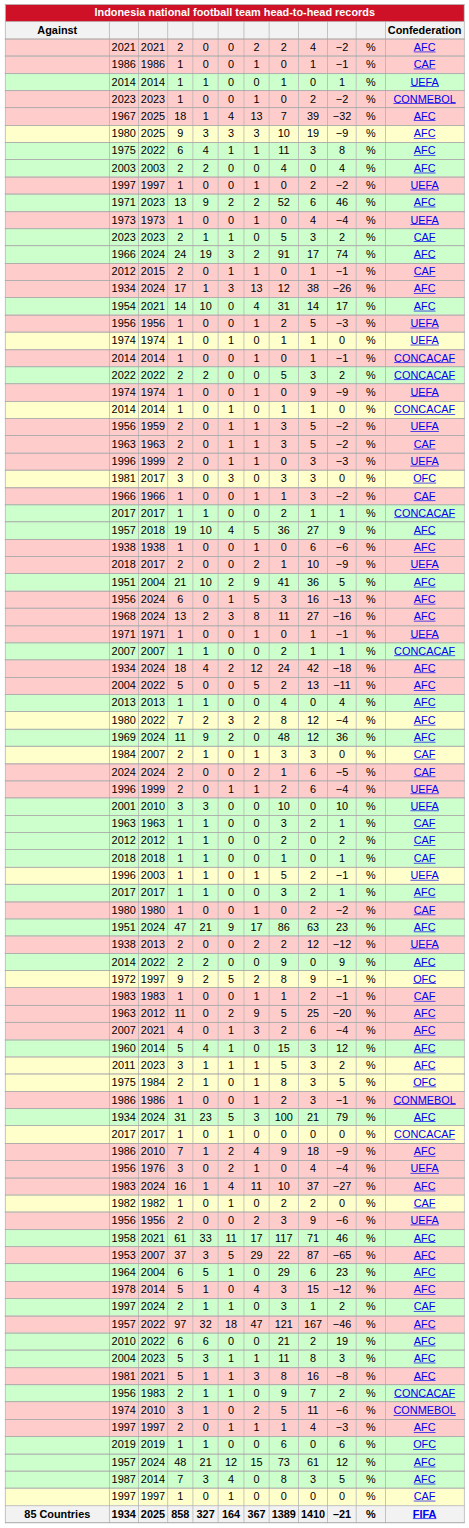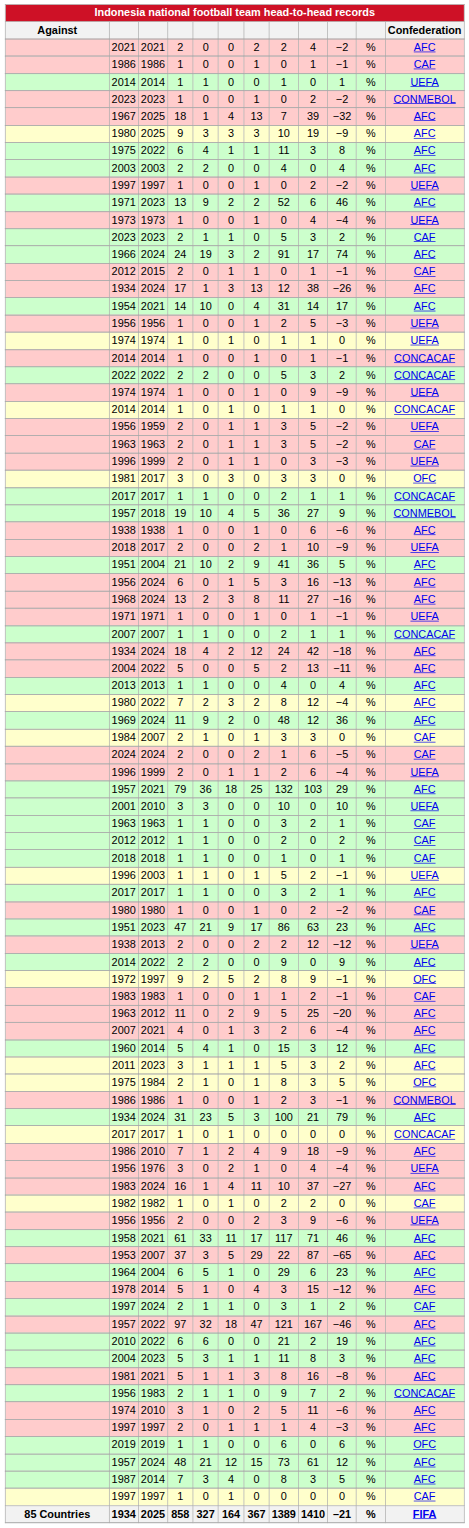- row: (124, 496)
(425, 530) AFC -> (425, 513) CONMEBOL
+ row: (124, 789)
(153, 927) 2024 -> (153, 927) 2023
(425, 1410) CONMEBOL -> (425, 1410) AFC
